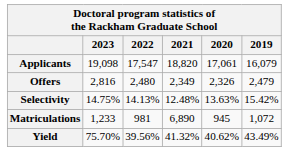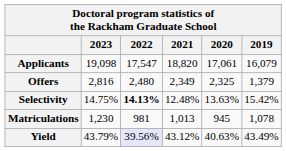(222, 82) 2,326 -> (222, 82) 2,325
(261, 82) 2,479 -> (261, 82) 1,379
(142, 100) normal -> (142, 100) bold
(103, 119) 1,233 -> (101, 119) 1,230
(182, 119) 6,890 -> (182, 119) 1,013
(261, 119) 1,072 -> (261, 119) 1,078
(103, 137) 75.70% -> (101, 137) 43.79%
(142, 137) no background -> (142, 137) lavender background
(182, 137) 41.32% -> (182, 137) 43.12%
(222, 137) 40.62% -> (222, 137) 40.63%
